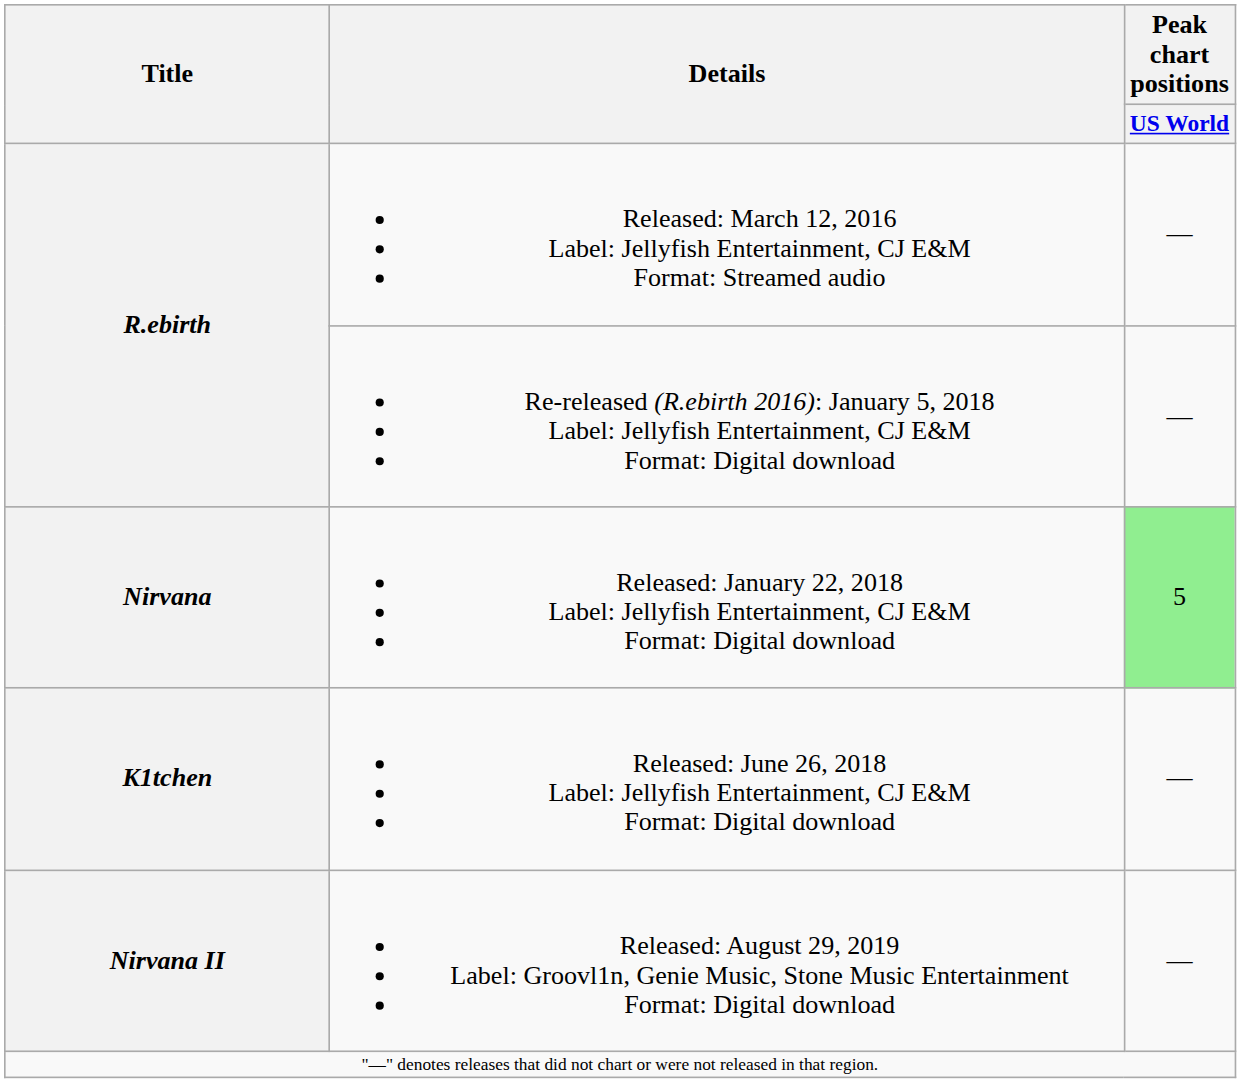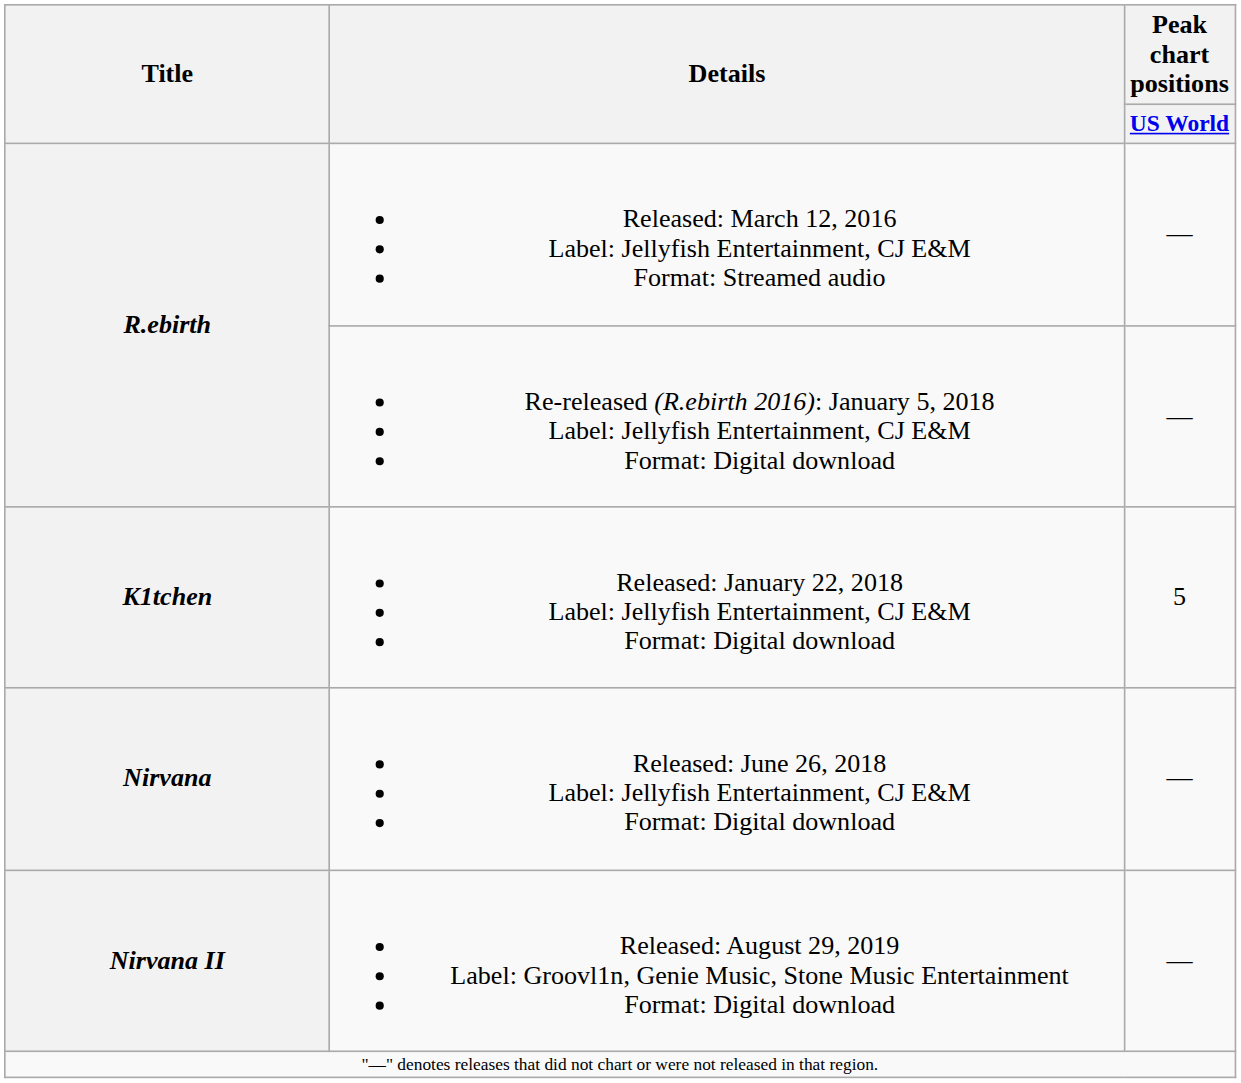(167, 597) Nirvana -> (167, 597) K1tchen
(1180, 597) lightgreen background -> (1180, 597) no background
(167, 778) K1tchen -> (167, 778) Nirvana
